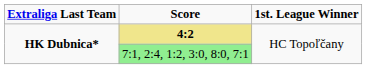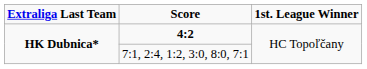(185, 34) khaki background -> (185, 34) no background
(185, 53) lightgreen background -> (185, 53) no background
